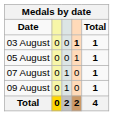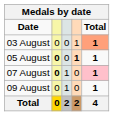(77, 42) bold -> (77, 42) normal
(95, 42) no background -> (95, 42) lightsalmon background
(57, 57) normal -> (57, 57) bold
(77, 57) normal -> (77, 57) bold
(57, 72) normal -> (57, 72) bold
(95, 72) no background -> (95, 72) pink background
